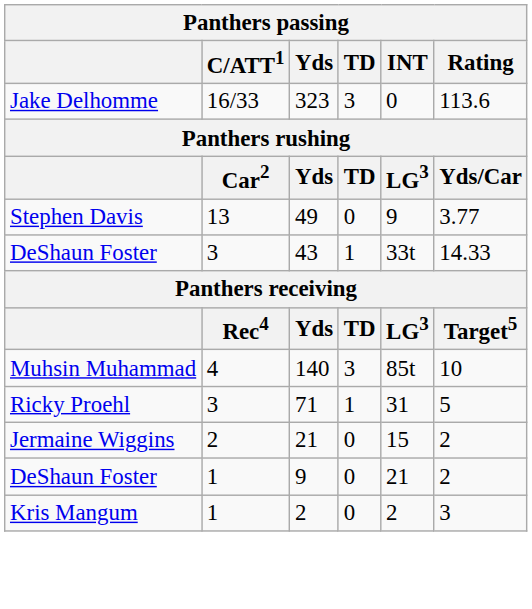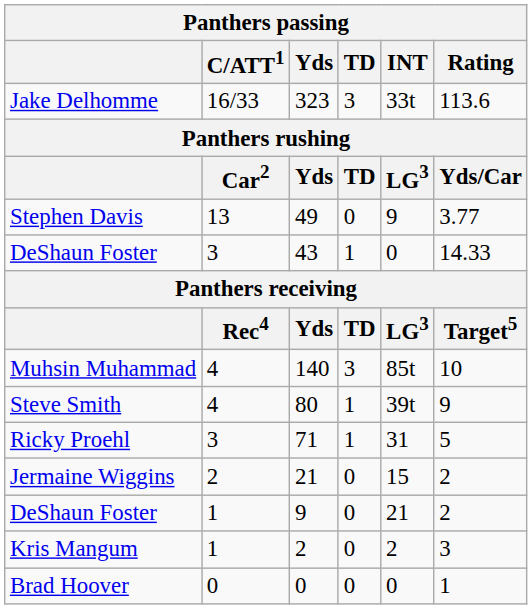(392, 101) 0 -> (401, 101) 33t
(401, 252) 33t -> (392, 252) 0
+ row: (66, 404)
+ row: (69, 585)
